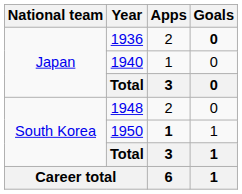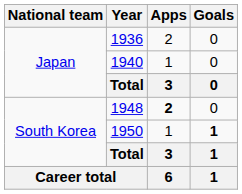(214, 39) bold -> (214, 39) normal
(169, 108) normal -> (169, 108) bold
(169, 131) bold -> (169, 131) normal
(214, 131) normal -> (214, 131) bold
